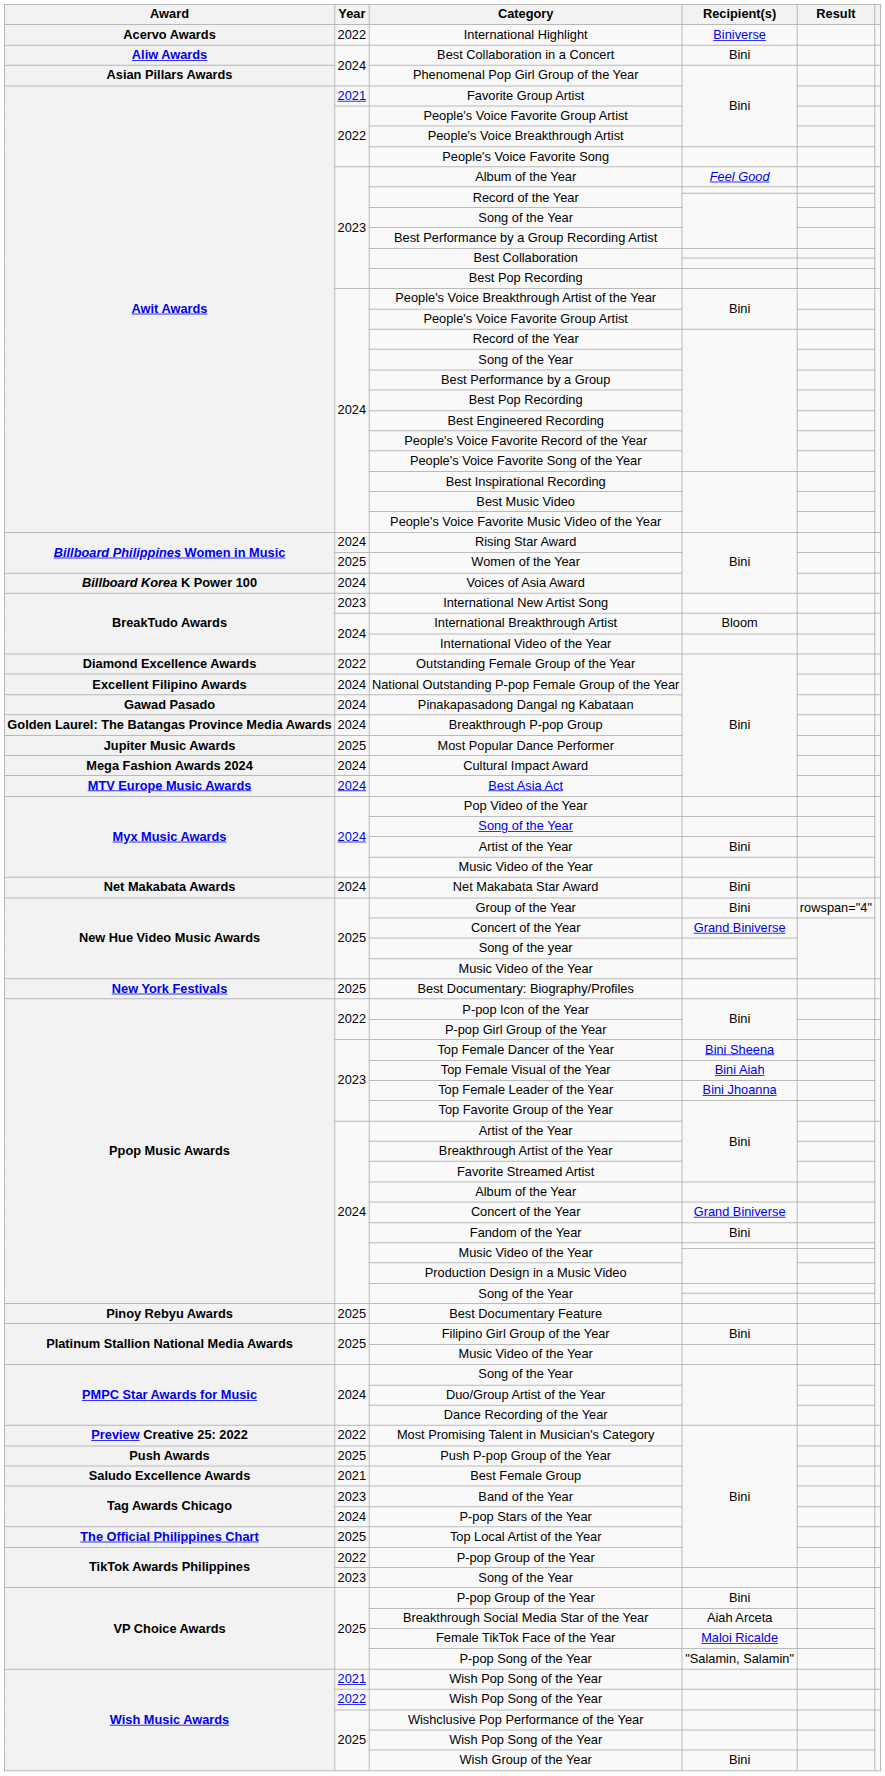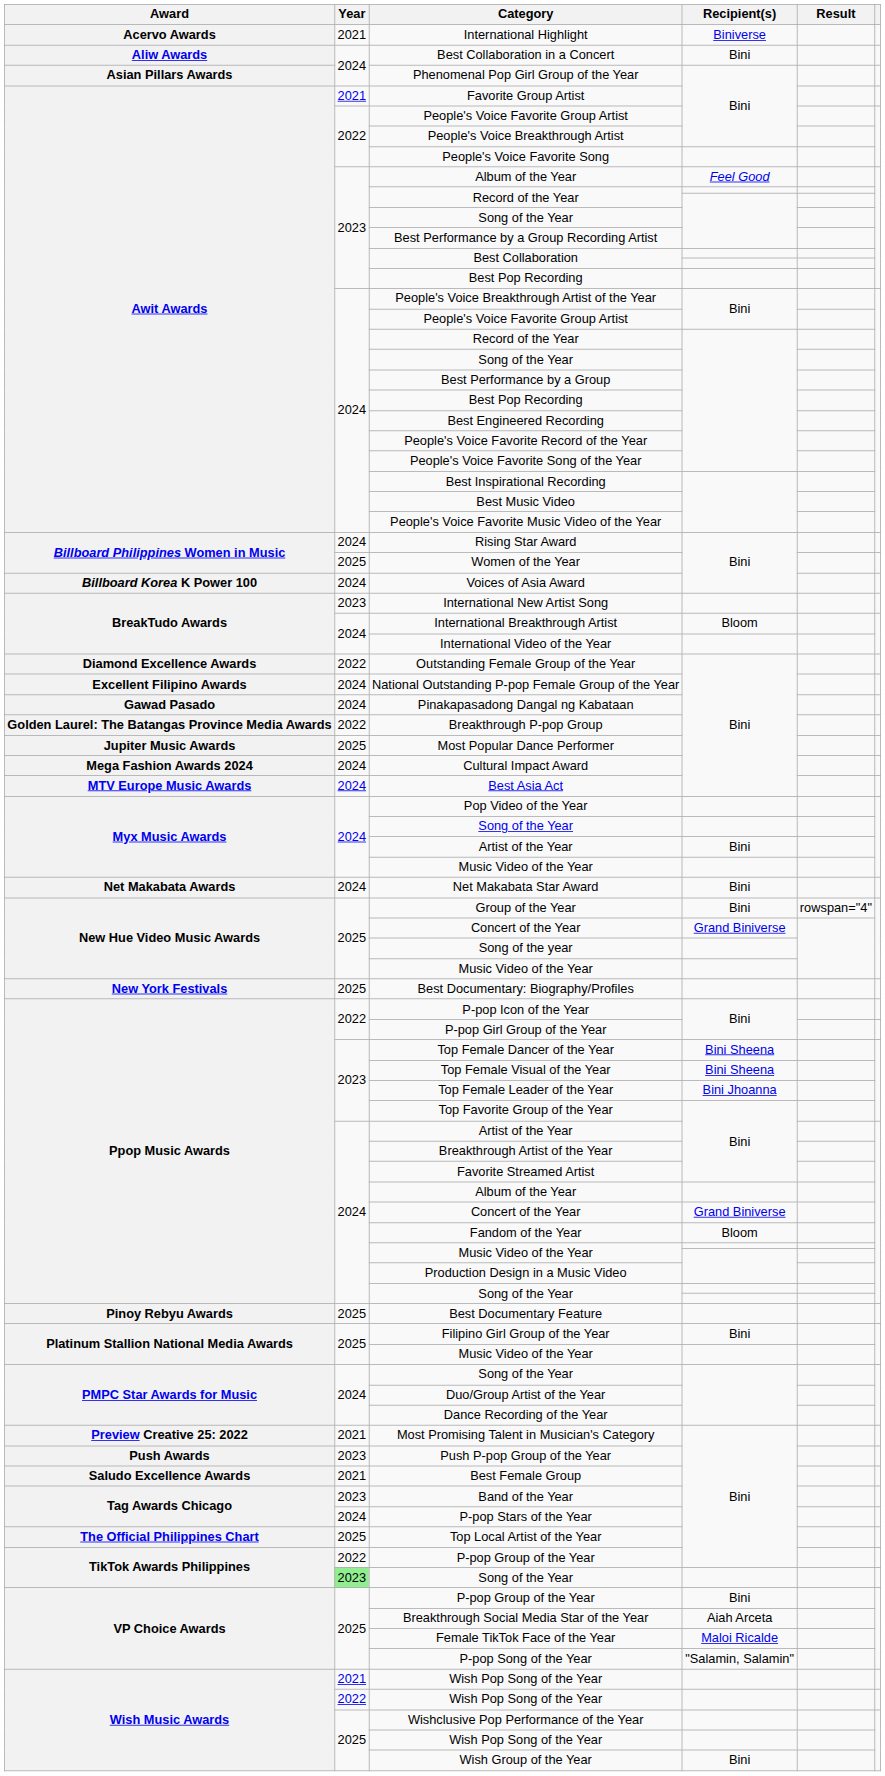(352, 34) 2022 -> (352, 34) 2021
(352, 725) 2024 -> (352, 725) 2022
(740, 1070) Bini Aiah -> (740, 1070) Bini Sheena
(740, 1232) Bini -> (740, 1232) Bloom
(352, 1435) 2022 -> (352, 1435) 2021
(352, 1455) 2025 -> (352, 1455) 2023
(352, 1577) no background -> (352, 1577) lightgreen background
